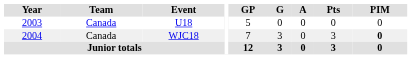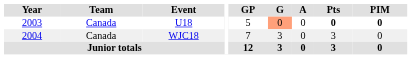(280, 23) no background -> (280, 23) lightsalmon background
(333, 23) normal -> (333, 23) bold
(380, 23) normal -> (380, 23) bold
(380, 35) bold -> (380, 35) normal
